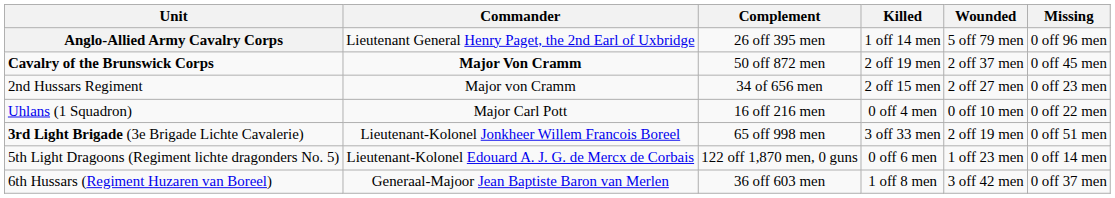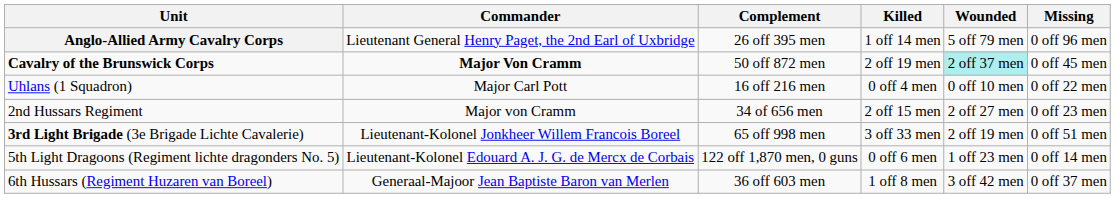(986, 63) no background -> (986, 63) paleturquoise background
rows swapped: (75, 87) <-> (70, 110)
